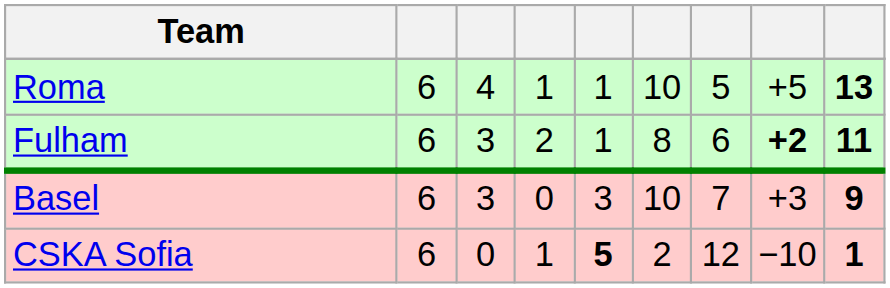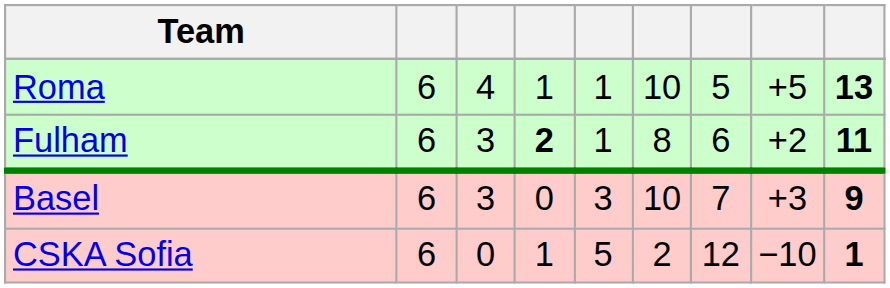(544, 140) normal -> (544, 140) bold
(787, 140) bold -> (787, 140) normal
(603, 254) bold -> (603, 254) normal
